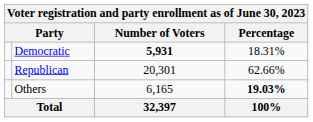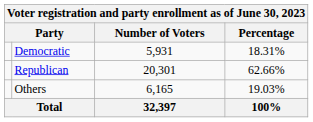(160, 51) bold -> (160, 51) normal
(266, 88) bold -> (266, 88) normal
